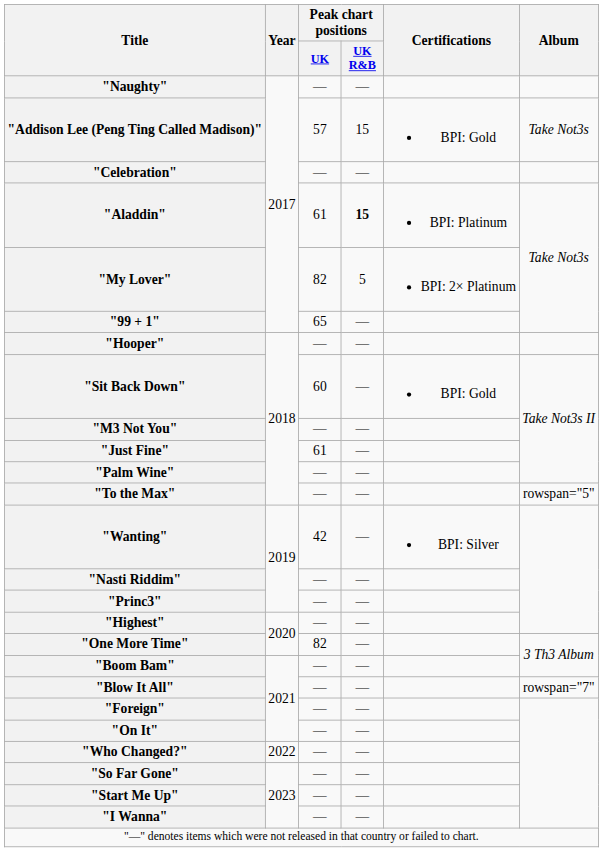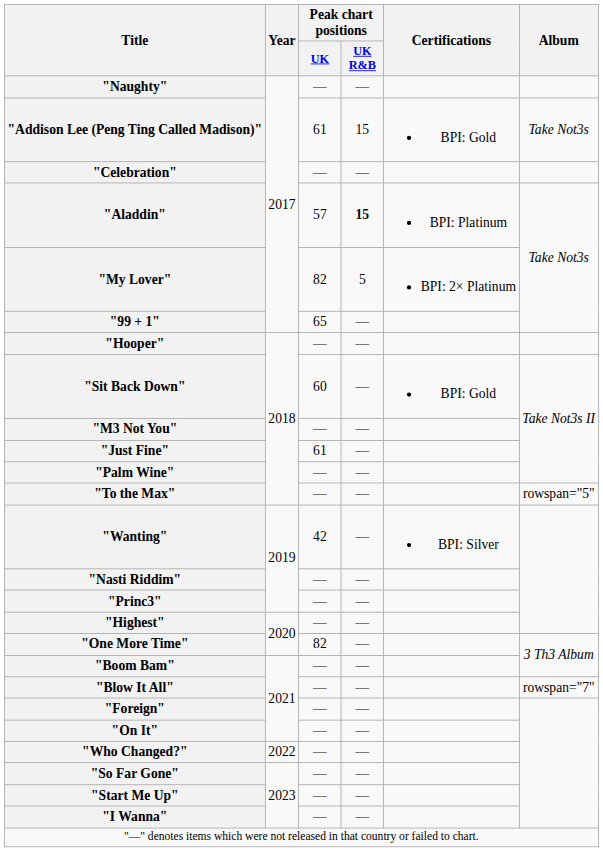(320, 129) 57 -> (320, 129) 61
(320, 215) 61 -> (320, 215) 57
